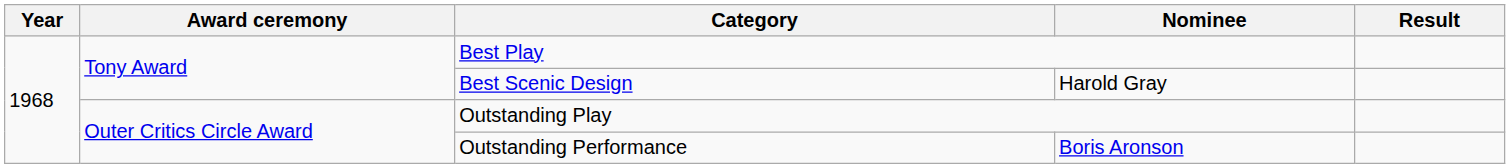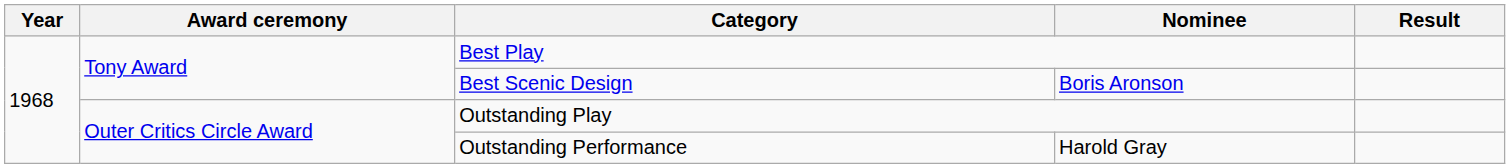(1113, 83) Harold Gray -> (1121, 83) Boris Aronson
(1121, 147) Boris Aronson -> (1113, 147) Harold Gray
